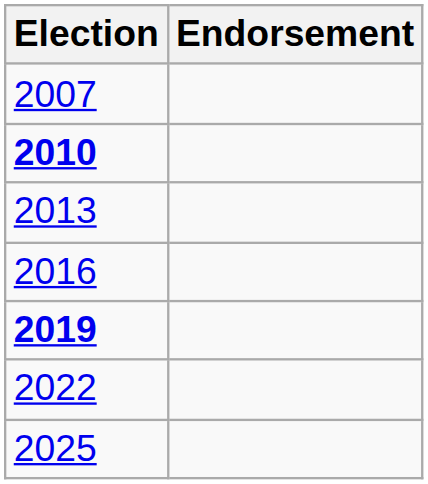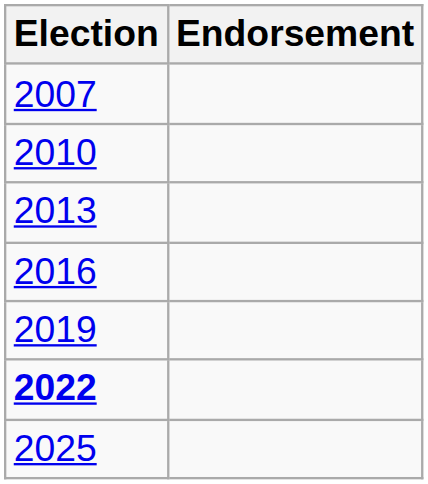(55, 152) bold -> (55, 152) normal
(55, 329) bold -> (55, 329) normal
(55, 388) normal -> (55, 388) bold
